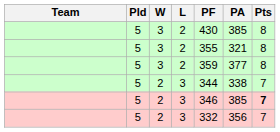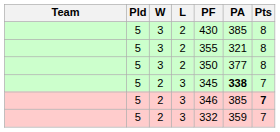(208, 65) 359 -> (208, 65) 350
(208, 83) 344 -> (208, 83) 345
(238, 83) normal -> (238, 83) bold
(238, 118) 356 -> (238, 118) 359
